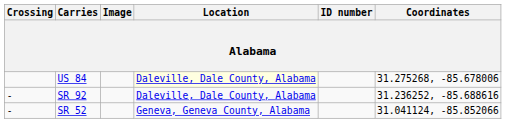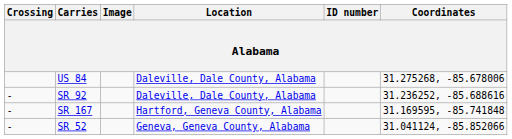(226, 79) lightyellow background -> (226, 79) no background
+ row: (75, 111)
